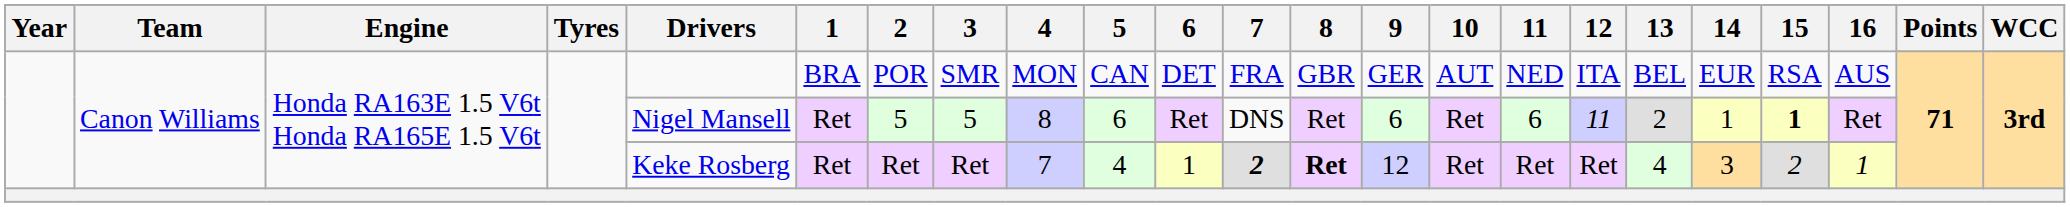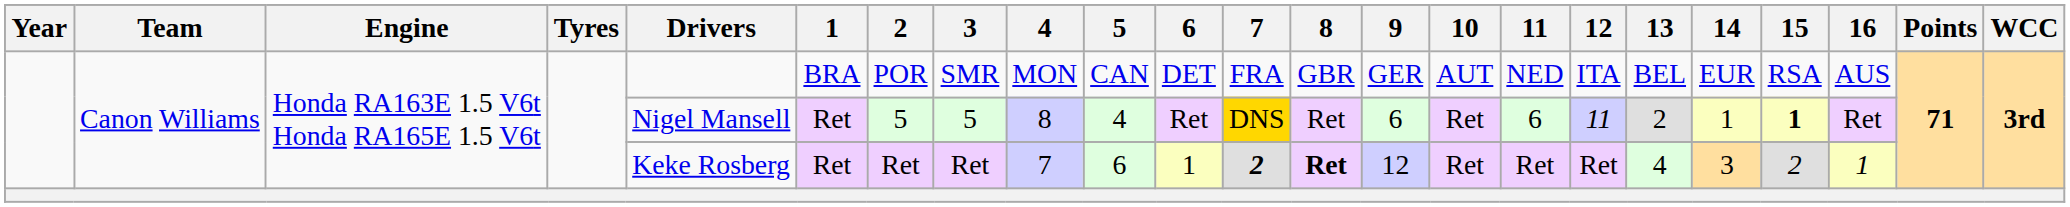(1119, 119) 6 -> (1119, 119) 4
(1257, 119) no background -> (1257, 119) gold background
(1119, 165) 4 -> (1119, 165) 6
